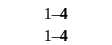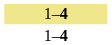(56, 14) no background -> (56, 14) khaki background
